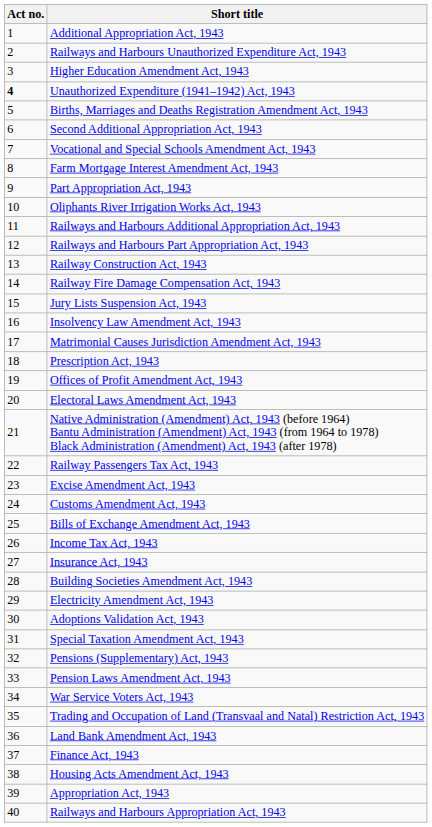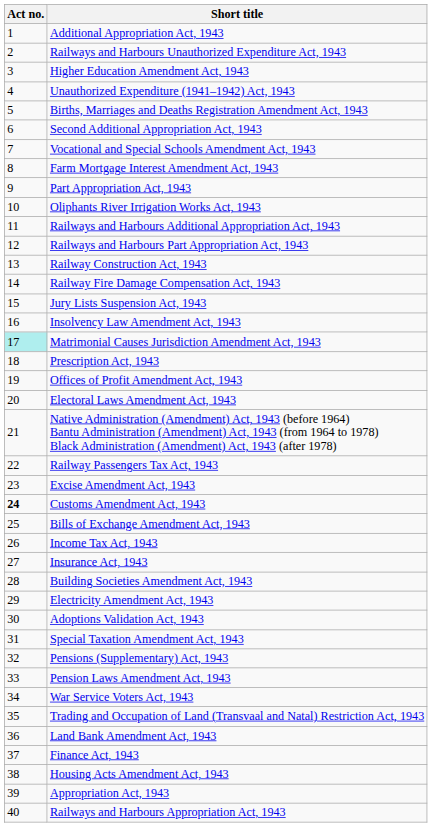(10, 91) bold -> (10, 91) normal
(13, 341) no background -> (13, 341) paleturquoise background
(13, 504) normal -> (13, 504) bold
